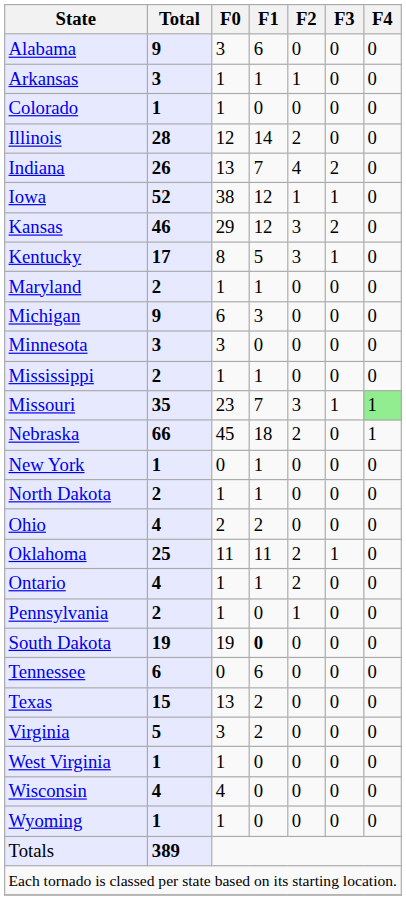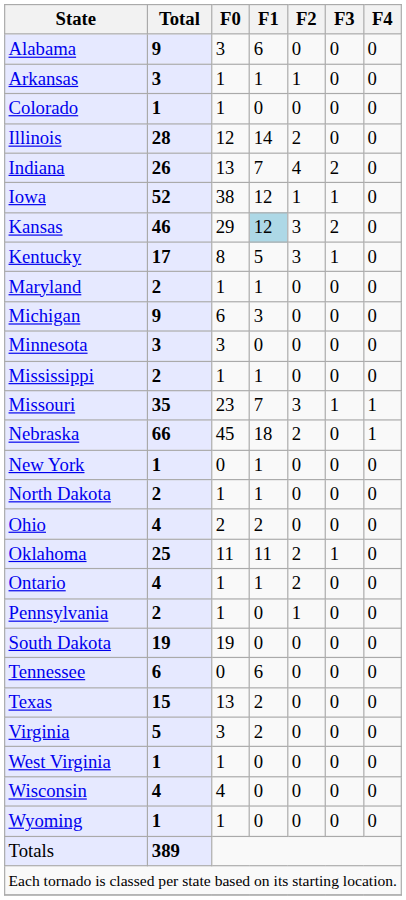(263, 227) no background -> (263, 227) lightblue background
(372, 405) lightgreen background -> (372, 405) no background
(258, 642) bold -> (258, 642) normal
